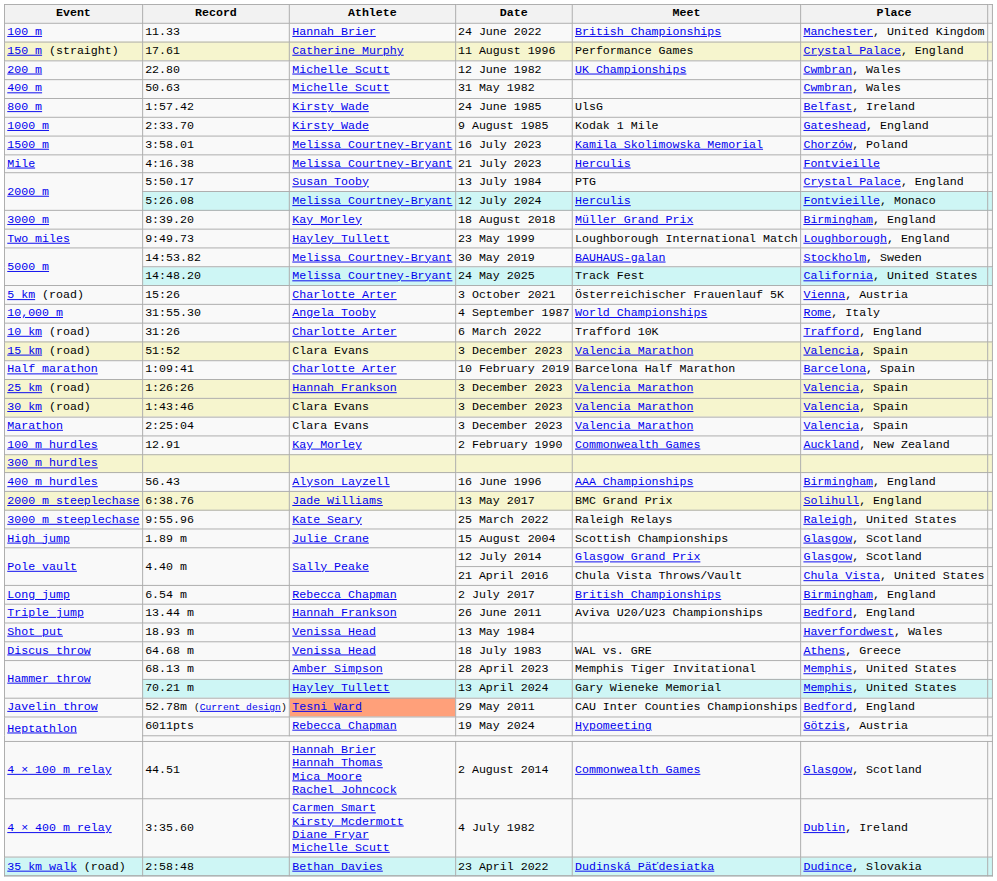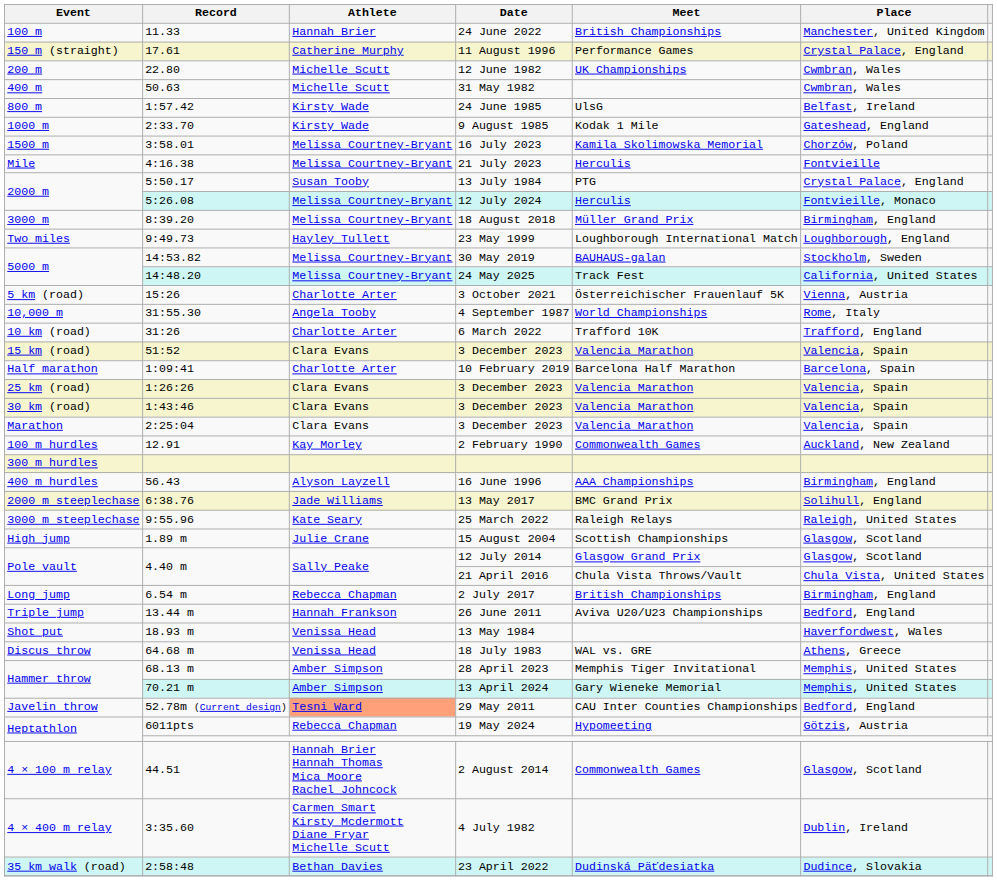(327, 220) Kay Morley -> (372, 220) Melissa Courtney-Bryant
(345, 389) Hannah Frankson -> (331, 389) Clara Evans
(341, 689) Hayley Tullett -> (338, 689) Amber Simpson
